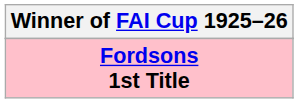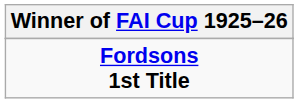(149, 68) pink background -> (149, 68) no background
